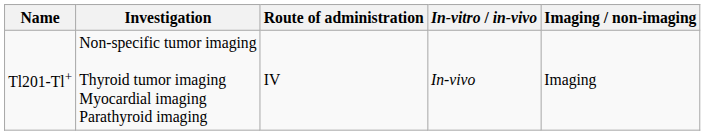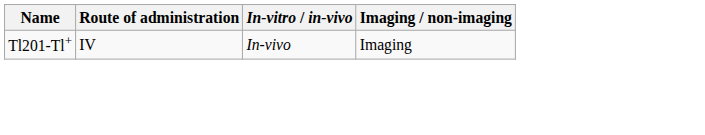- column: (168, 17)
